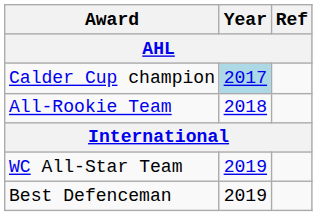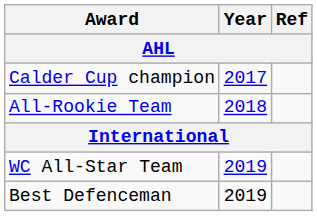(245, 78) lightblue background -> (245, 78) no background
